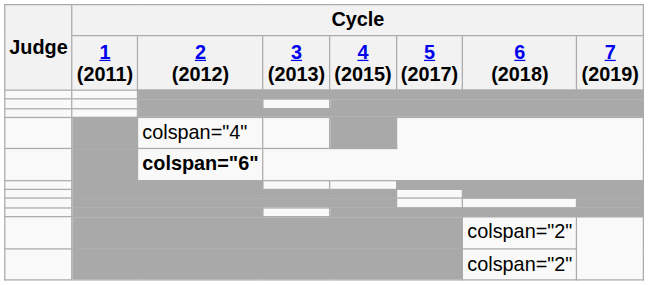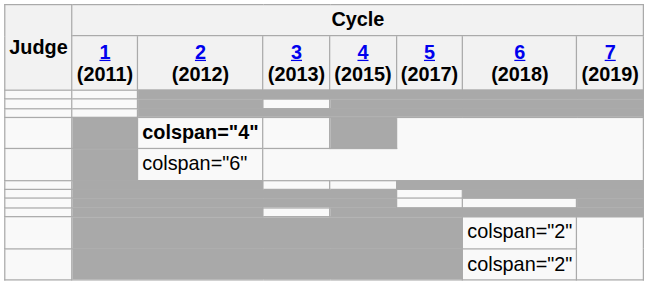(195, 132) normal -> (200, 132) bold
(200, 164) bold -> (195, 164) normal
